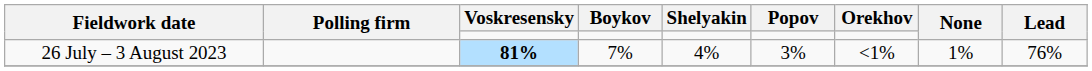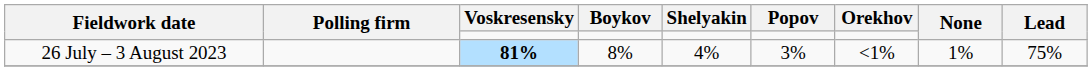(620, 53) 7% -> (620, 53) 8%
(1045, 53) 76% -> (1045, 53) 75%
